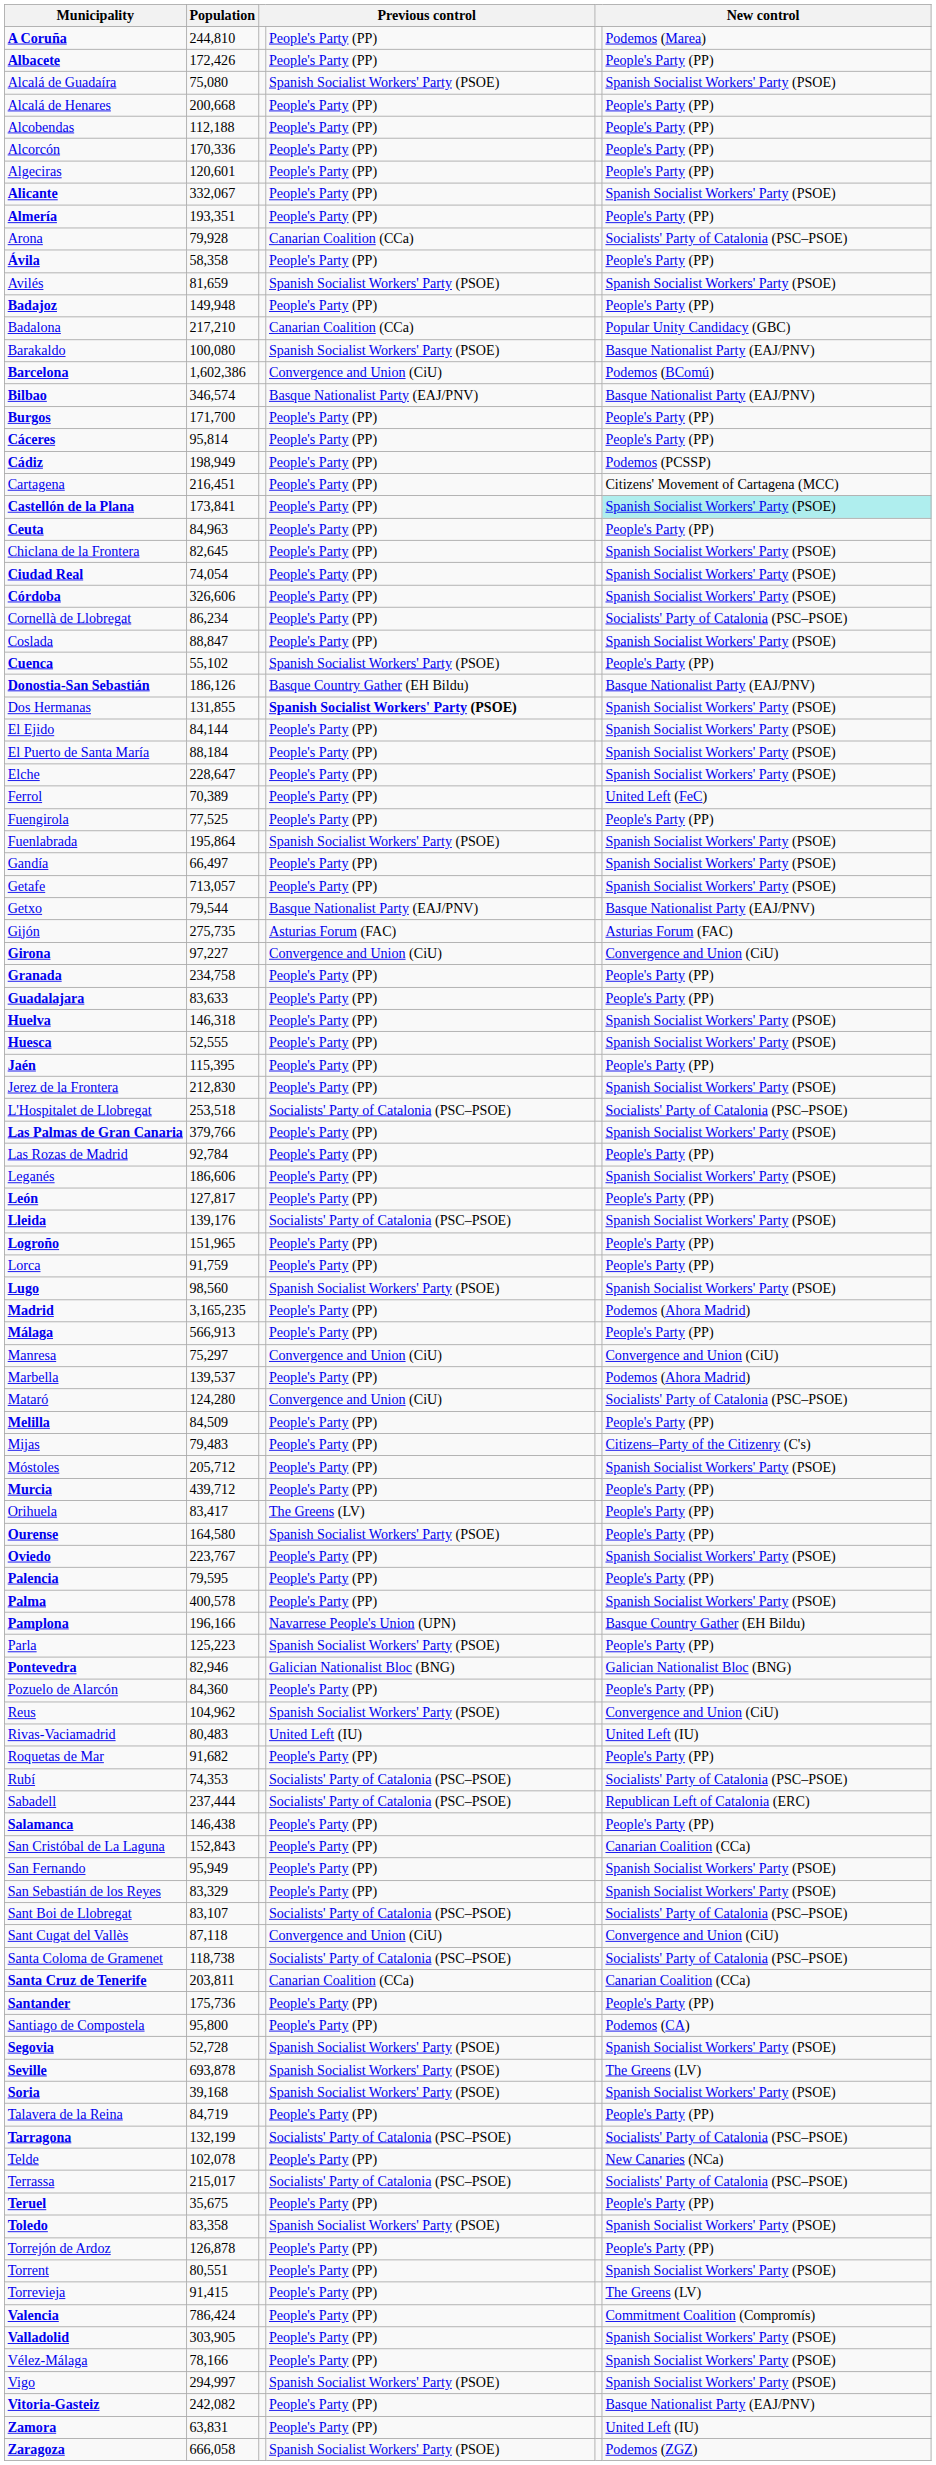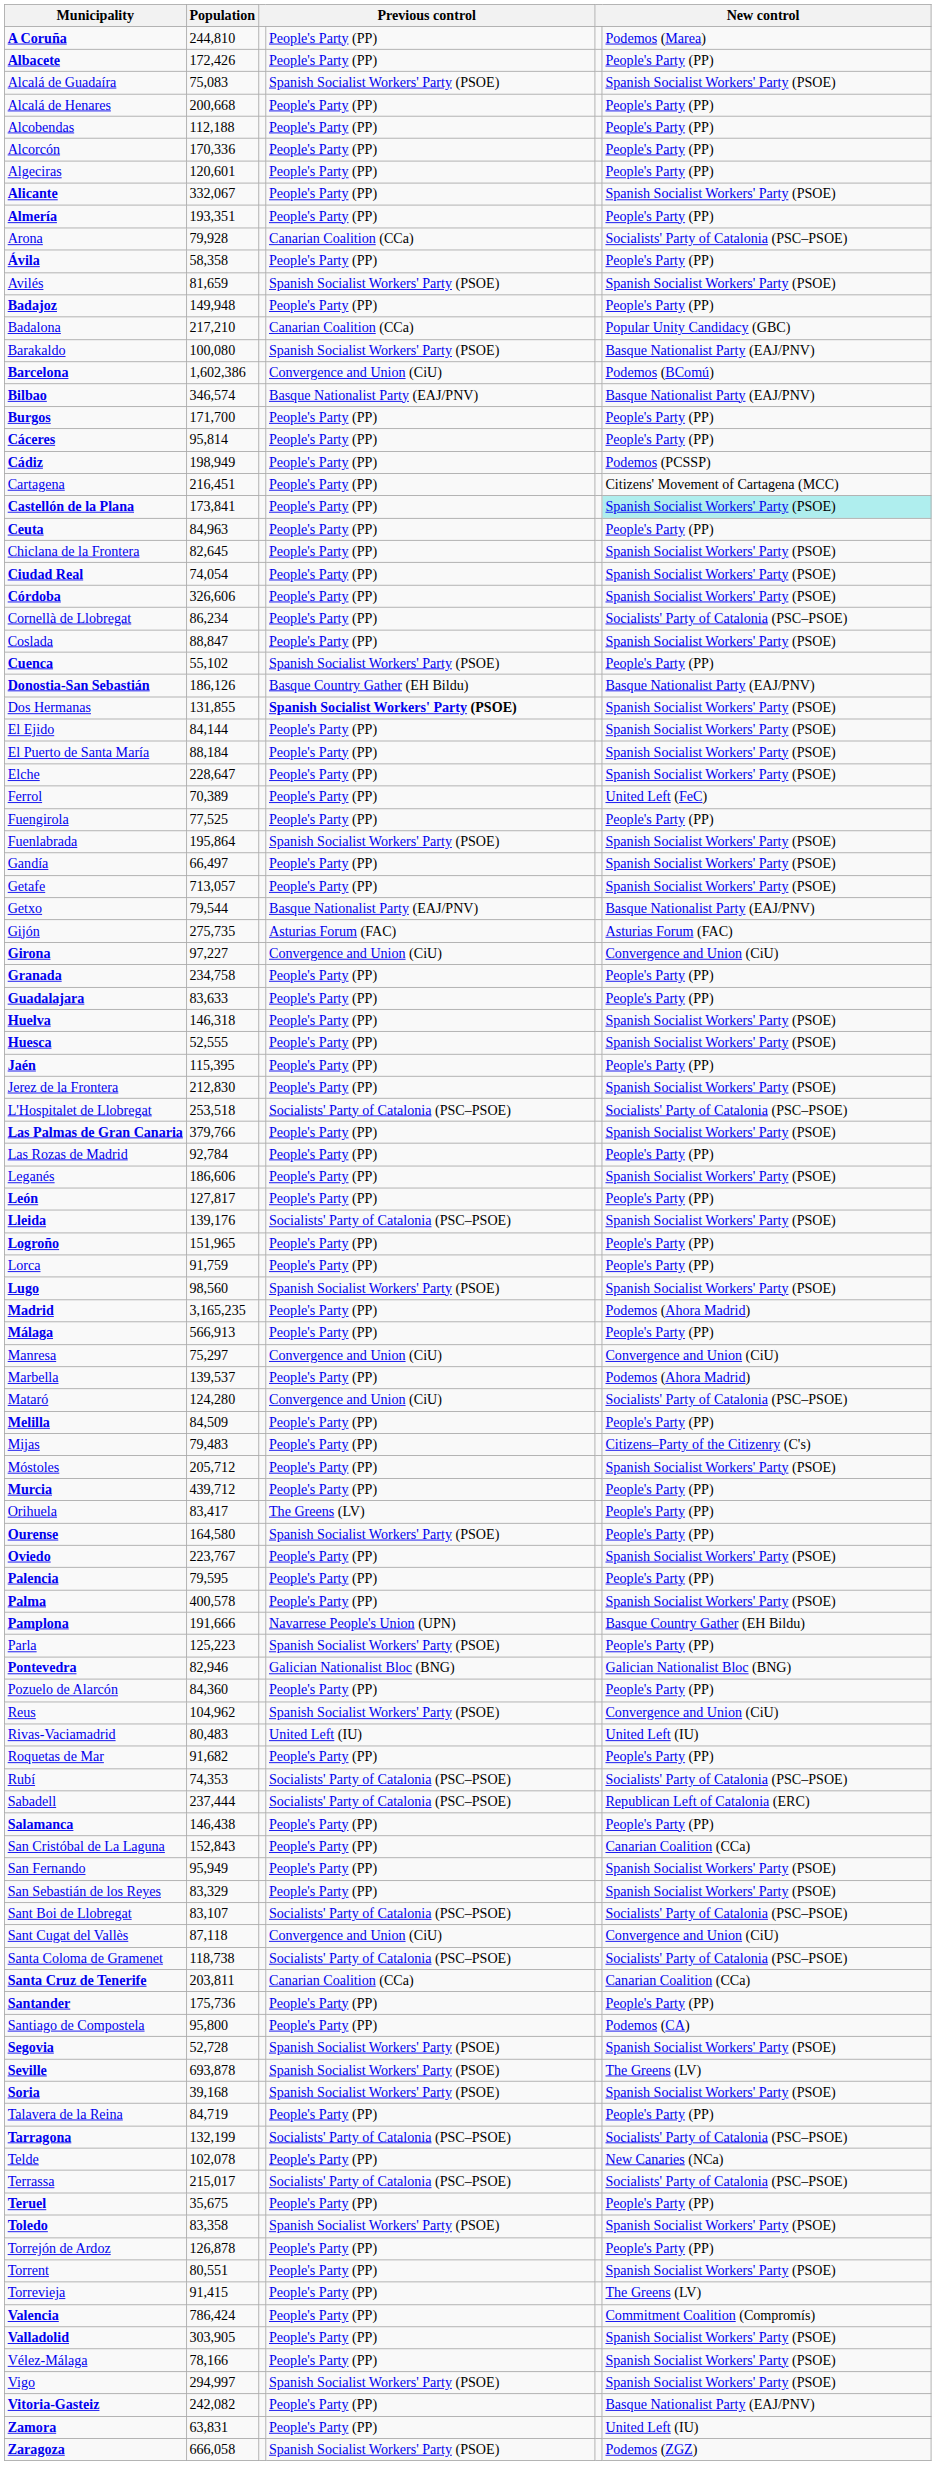(209, 82) 75,080 -> (209, 82) 75,083
(212, 1623) 196,166 -> (212, 1623) 191,666
